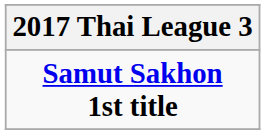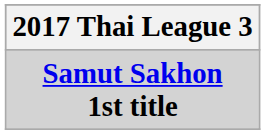(133, 89) no background -> (133, 89) lightgrey background
